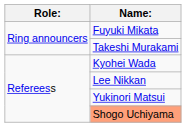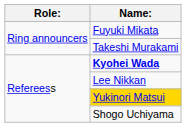(124, 64) normal -> (126, 64) bold
(129, 97) no background -> (129, 97) gold background
(133, 114) lightsalmon background -> (133, 114) no background
